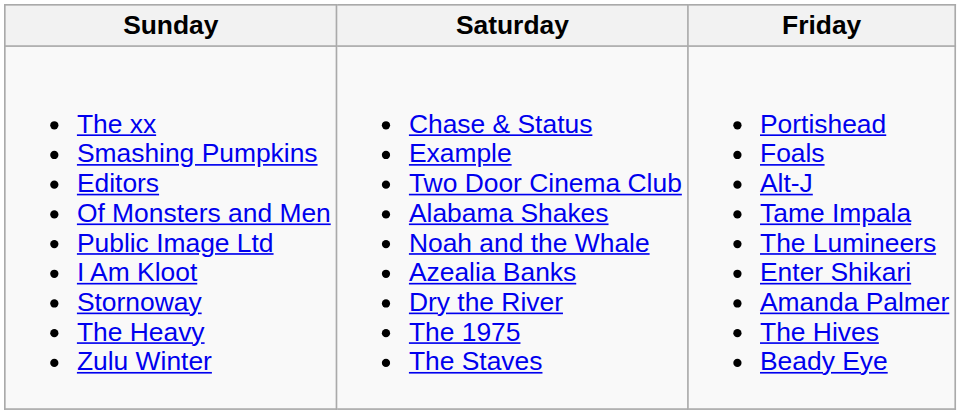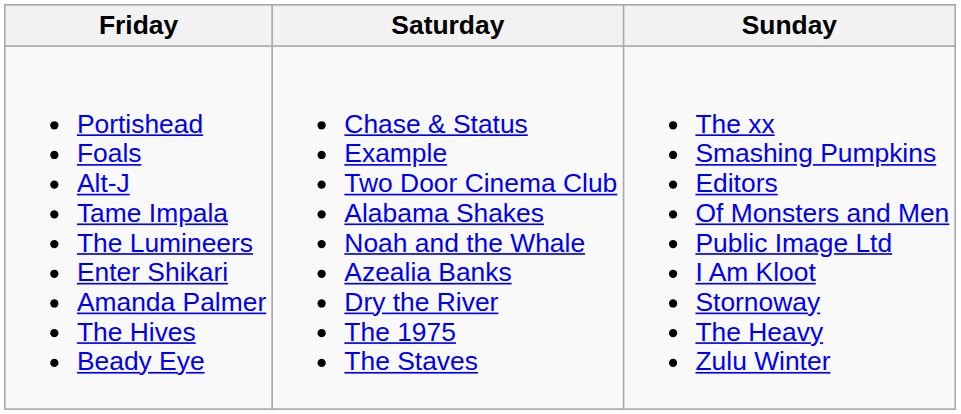columns swapped: (822, 25) <-> (171, 25)
